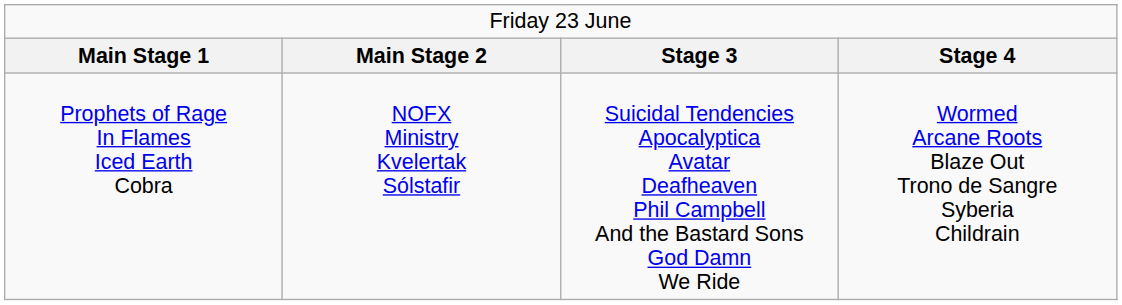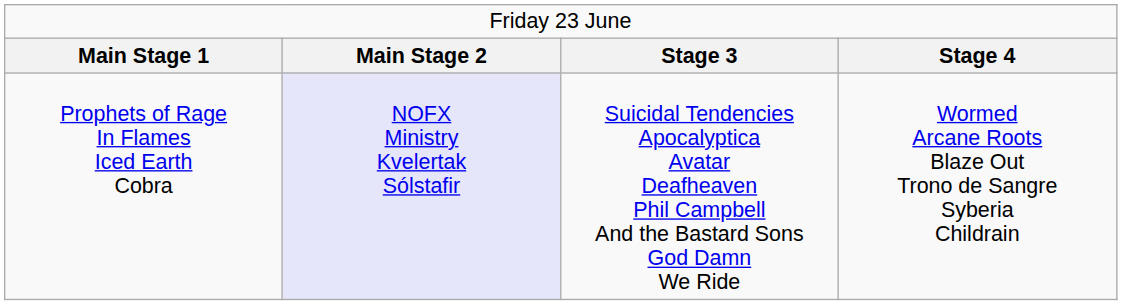(421, 149) no background -> (421, 149) lavender background
